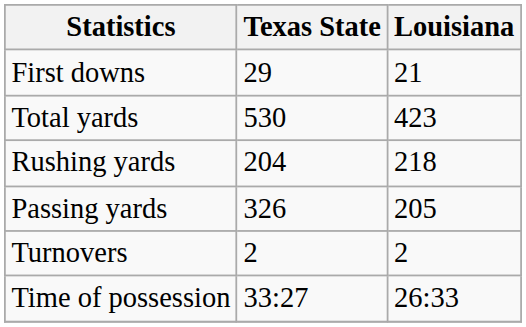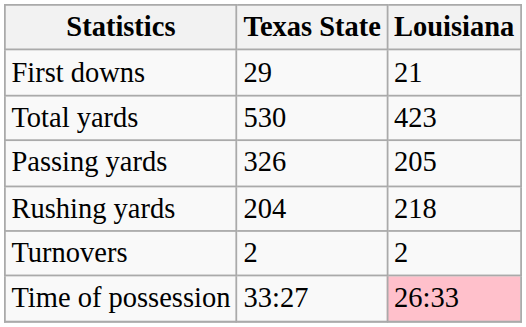rows swapped: (93, 162) <-> (89, 207)
(426, 298) no background -> (426, 298) pink background
